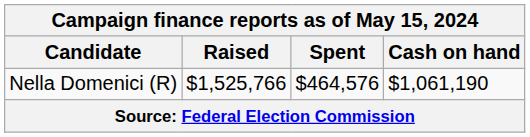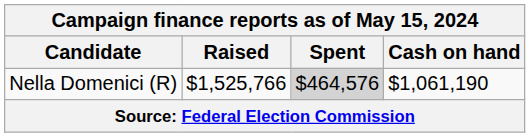(337, 83) no background -> (337, 83) lightgrey background
